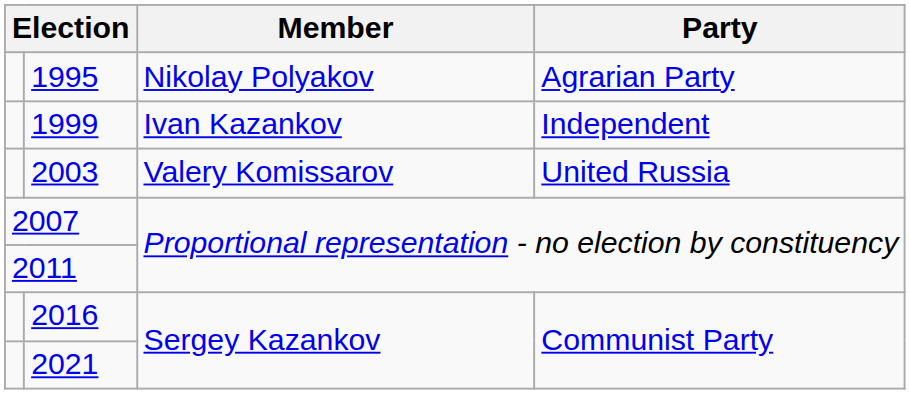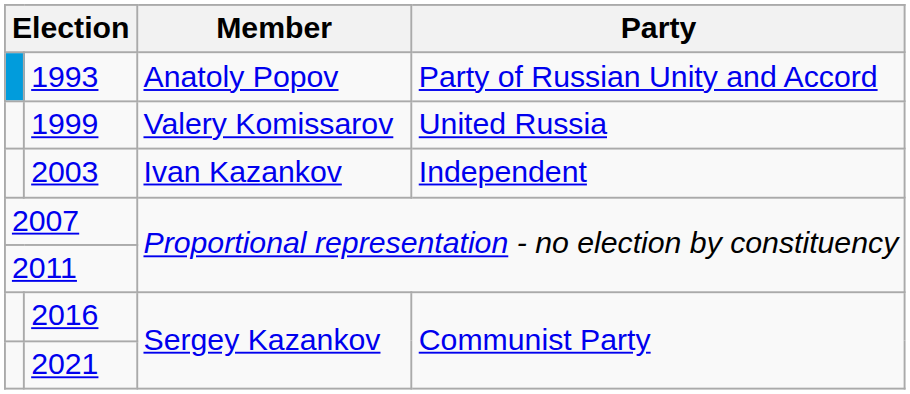+ row: (65, 76)
- row: (65, 76)
(243, 124) Ivan Kazankov -> (268, 124) Valery Komissarov
(625, 124) Independent -> (513, 124) United Russia
(268, 172) Valery Komissarov -> (243, 172) Ivan Kazankov
(635, 172) United Russia -> (503, 172) Independent
